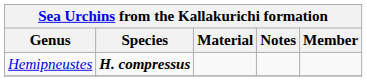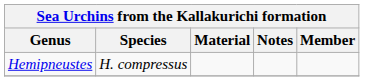(145, 64) bold -> (143, 64) normal
